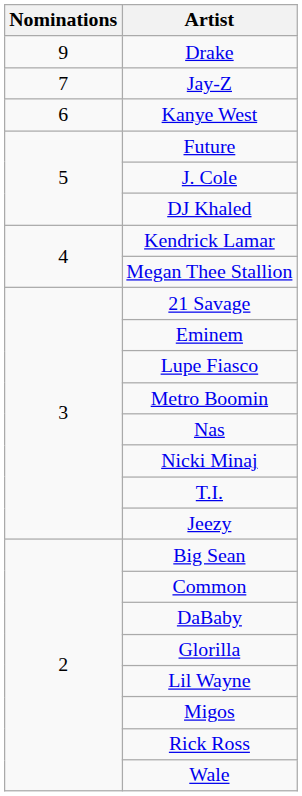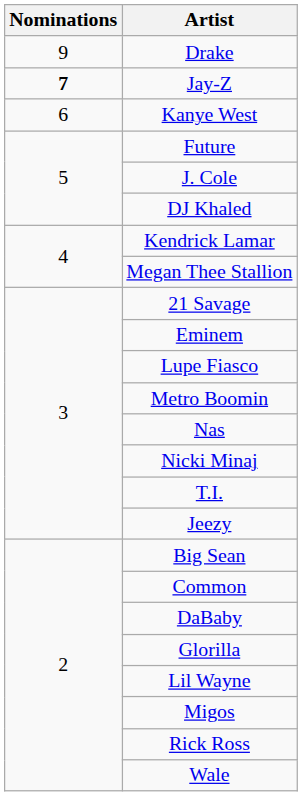(63, 83) normal -> (63, 83) bold
